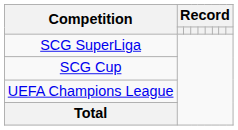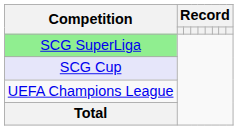(91, 45) no background -> (91, 45) lightgreen background
(91, 68) no background -> (91, 68) lavender background
